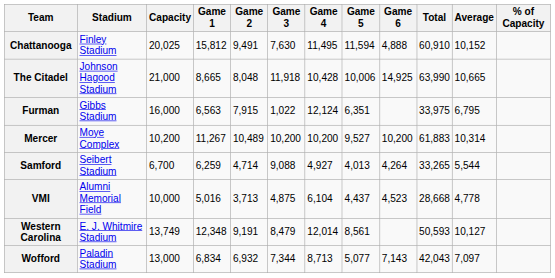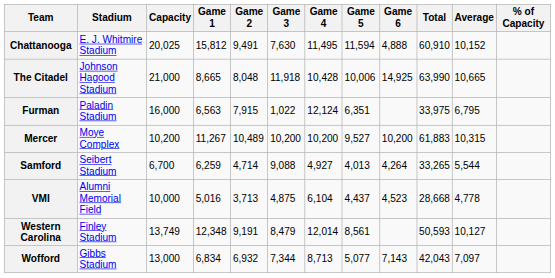(98, 45) Finley Stadium -> (111, 45) E. J. Whitmire Stadium
(98, 111) Gibbs Stadium -> (98, 111) Paladin Stadium
(470, 138) 10,314 -> (470, 138) 10,315
(111, 232) E. J. Whitmire Stadium -> (98, 232) Finley Stadium
(98, 259) Paladin Stadium -> (98, 259) Gibbs Stadium
